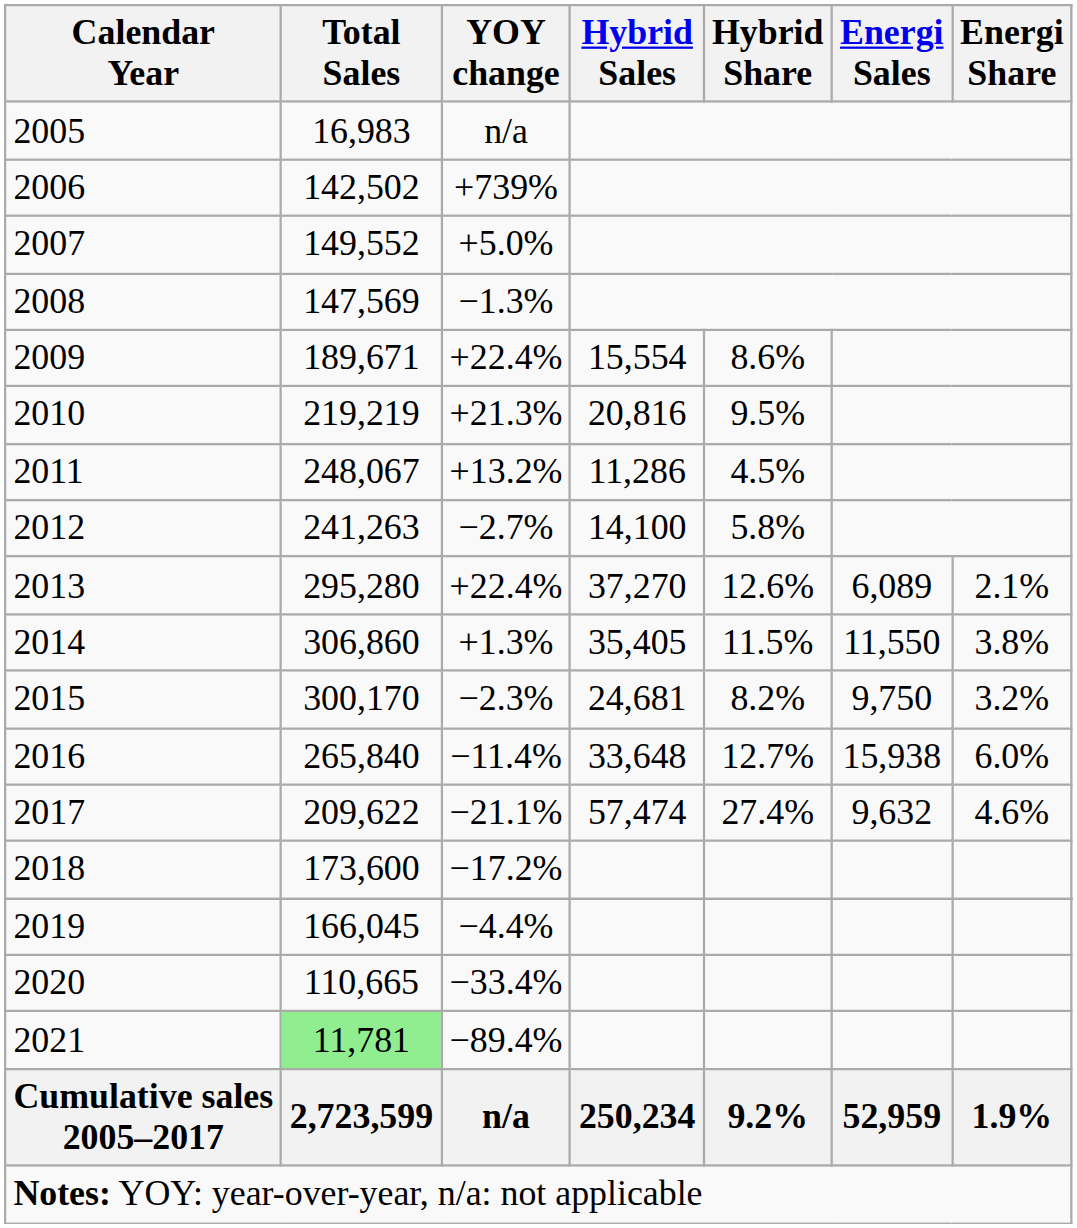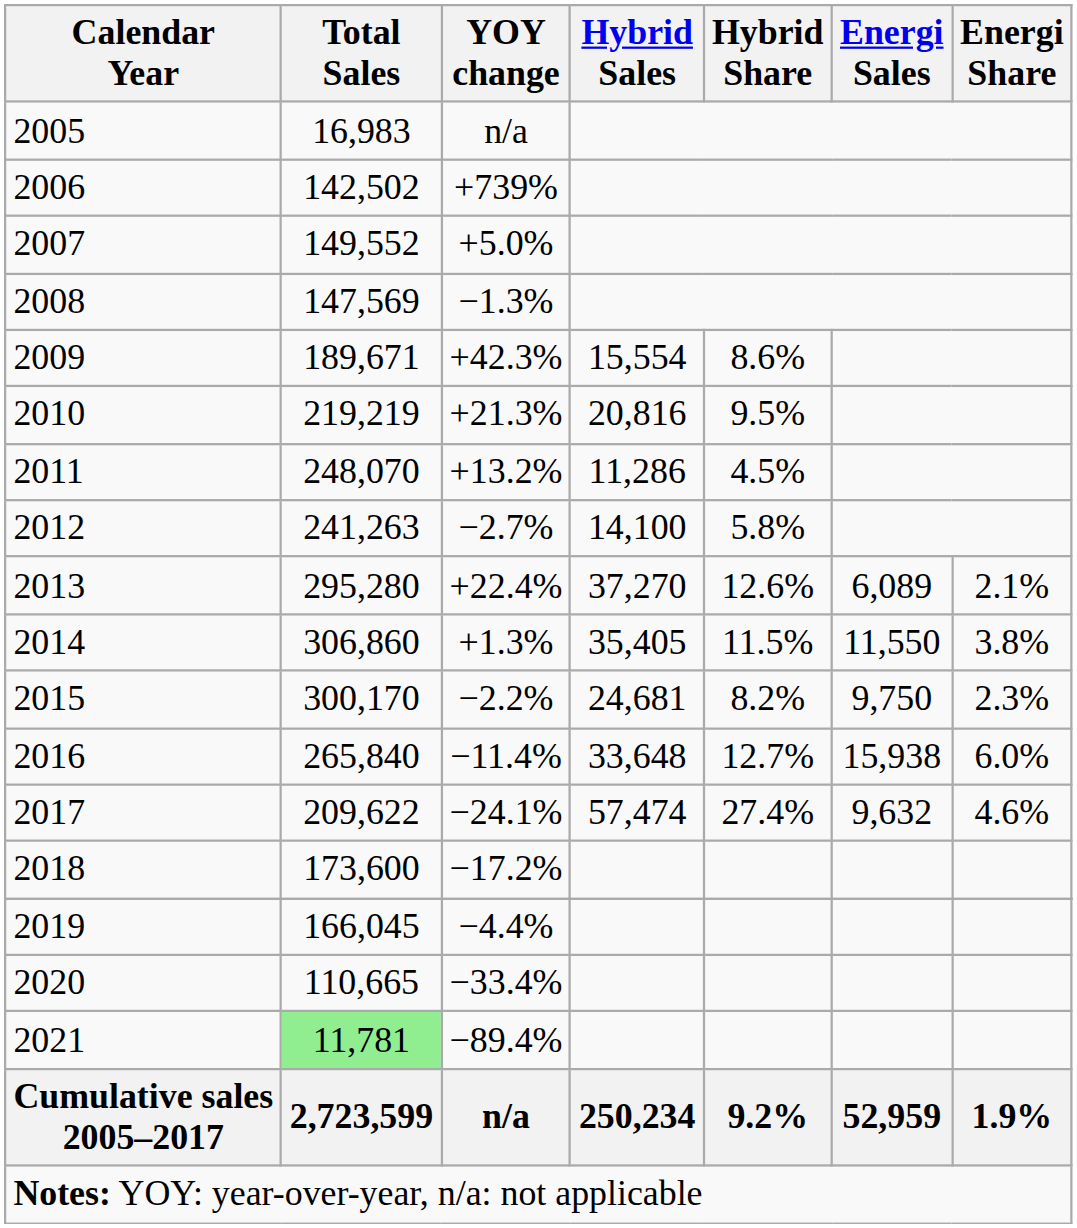(506, 357) +22.4% -> (506, 357) +42.3%
(361, 471) 248,067 -> (361, 471) 248,070
(506, 698) −2.3% -> (506, 698) −2.2%
(1012, 698) 3.2% -> (1012, 698) 2.3%
(506, 812) −21.1% -> (506, 812) −24.1%
